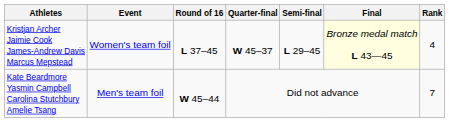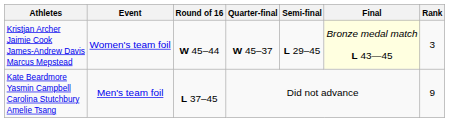(199, 50) L 37–45 -> (199, 50) W 45–44
(432, 45) 4 -> (432, 45) 3
(199, 99) W 45–44 -> (199, 99) L 37–45
(432, 94) 7 -> (432, 94) 9
